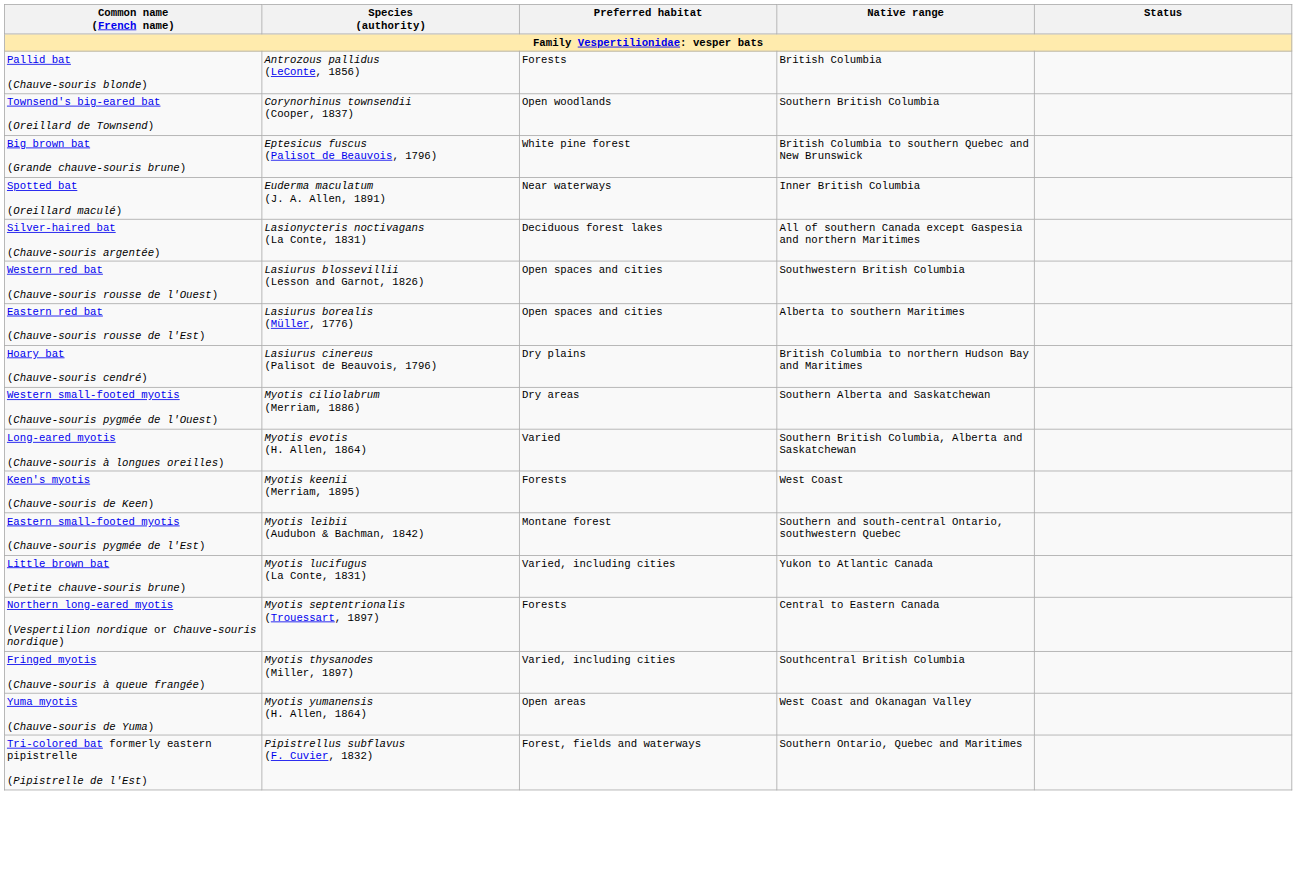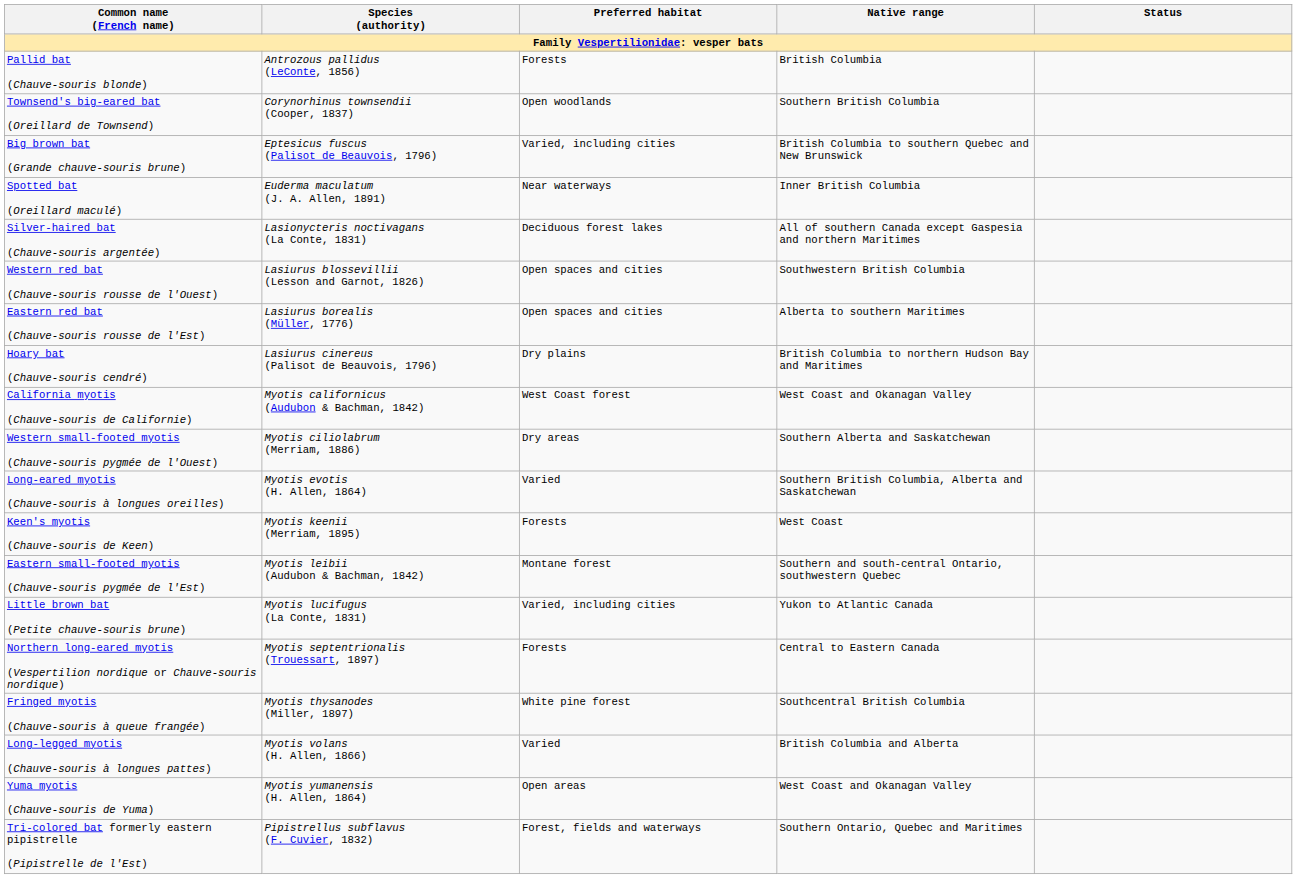(576, 144) White pine forest -> (599, 144) Varied, including cities
+ row: (100, 408)
(599, 660) Varied, including cities -> (576, 702) White pine forest
+ row: (109, 756)
